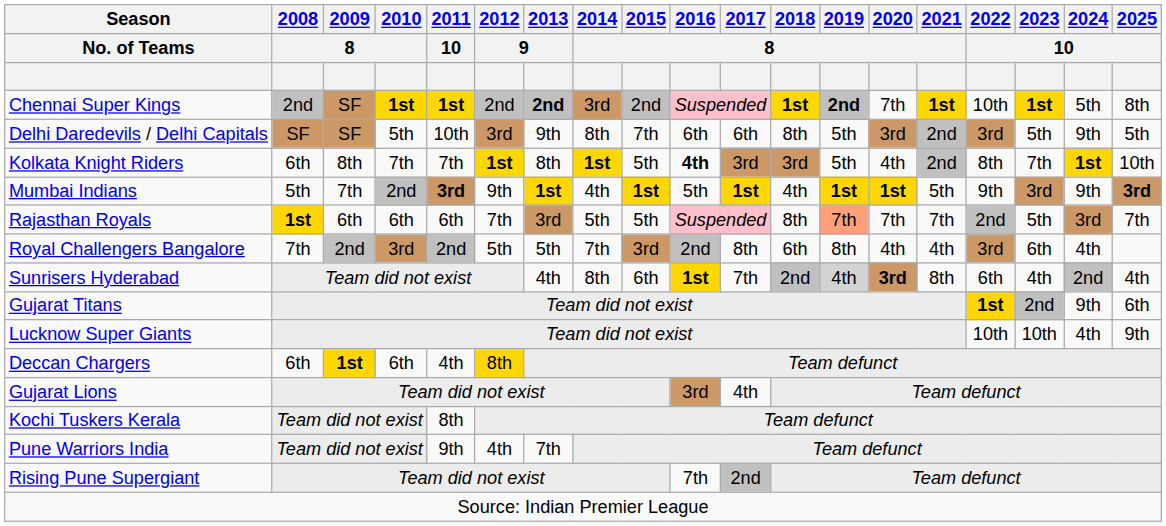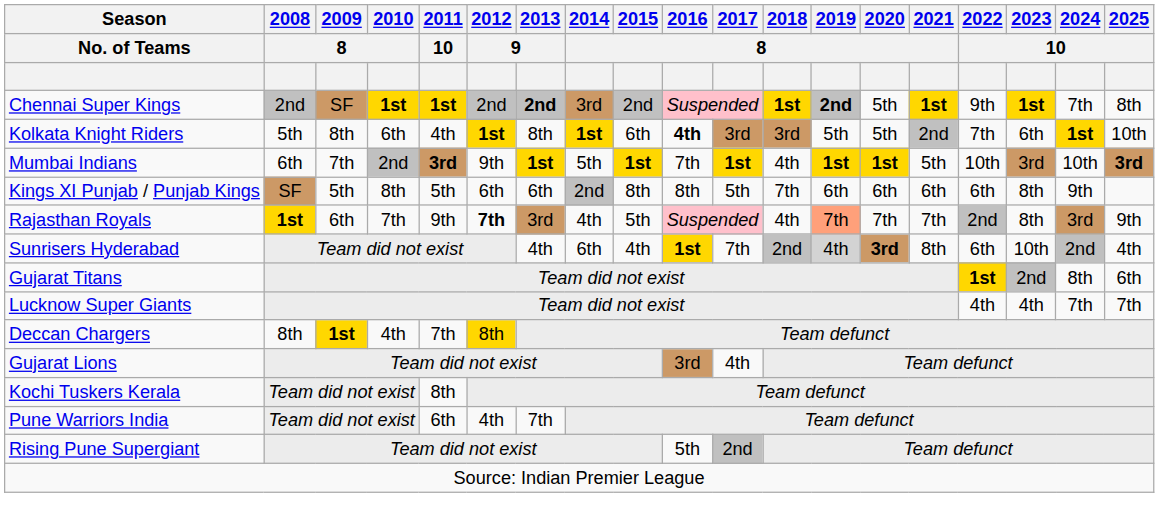(893, 105) 7th -> (885, 105) 5th
(990, 105) 10th -> (982, 105) 9th
(1088, 105) 5th -> (1080, 105) 7th
- row: (138, 134)
(298, 163) 6th -> (290, 134) 5th
(401, 163) 7th -> (393, 134) 6th
(451, 163) 7th -> (443, 134) 4th
(646, 163) 5th -> (638, 134) 6th
(893, 163) 4th -> (885, 134) 5th
(990, 163) 8th -> (982, 134) 7th
(1039, 163) 7th -> (1031, 134) 6th
(298, 191) 5th -> (290, 163) 6th
(597, 191) 4th -> (589, 163) 5th
(695, 191) 5th -> (687, 163) 7th
(990, 191) 9th -> (982, 163) 10th
(1088, 191) 9th -> (1080, 163) 10th
+ row: (134, 191)
(401, 220) 6th -> (393, 220) 7th
(451, 220) 6th -> (443, 220) 9th
(499, 220) normal -> (491, 220) bold
(597, 220) 5th -> (589, 220) 4th
(795, 220) 8th -> (787, 220) 4th
(1039, 220) 5th -> (1031, 220) 8th
(1137, 220) 7th -> (1129, 220) 9th
- row: (127, 249)
(597, 277) 8th -> (589, 249) 6th
(646, 277) 6th -> (638, 249) 4th
(1039, 277) 4th -> (1031, 249) 10th
(1088, 306) 9th -> (1080, 277) 8th
(990, 335) 10th -> (982, 306) 4th
(1039, 335) 10th -> (1031, 306) 4th
(1088, 335) 4th -> (1080, 306) 7th
(1137, 335) 9th -> (1129, 306) 7th
(298, 363) 6th -> (290, 335) 8th
(401, 363) 6th -> (393, 335) 4th
(451, 363) 4th -> (443, 335) 7th
(451, 449) 9th -> (443, 421) 6th
(695, 478) 7th -> (687, 449) 5th
